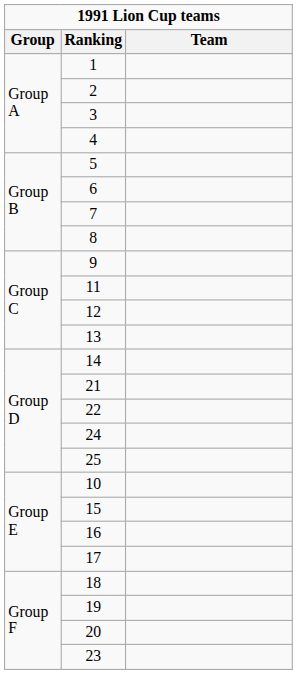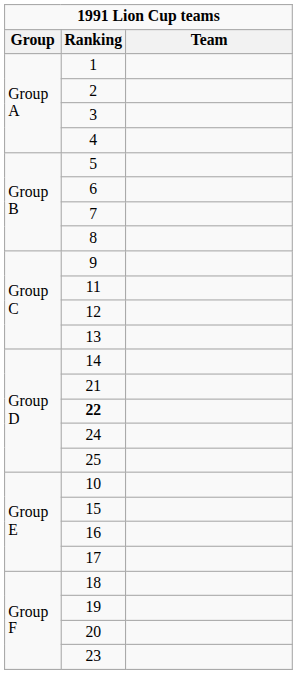(93, 410) normal -> (93, 410) bold
